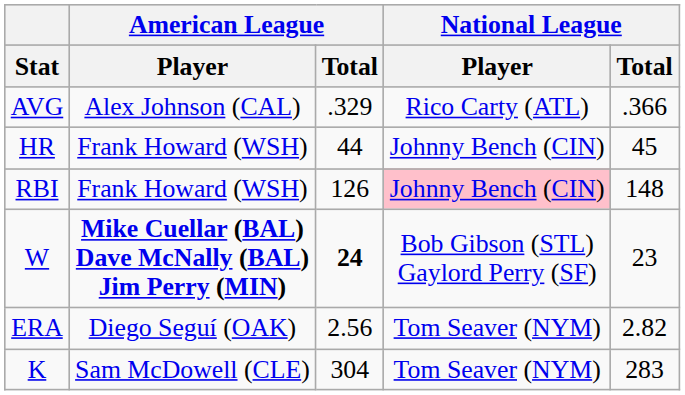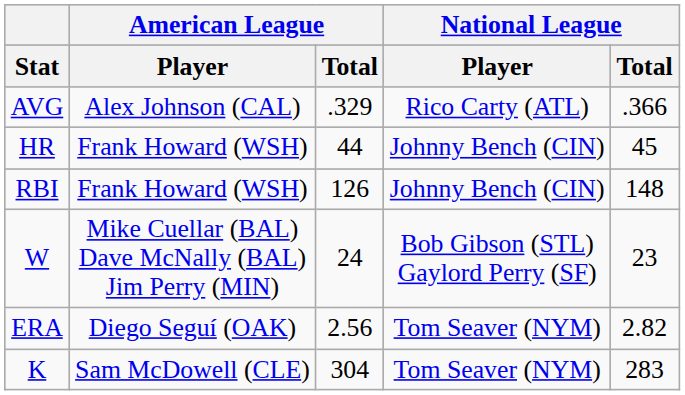(497, 188) pink background -> (497, 188) no background
(192, 258) bold -> (192, 258) normal
(350, 258) bold -> (350, 258) normal
